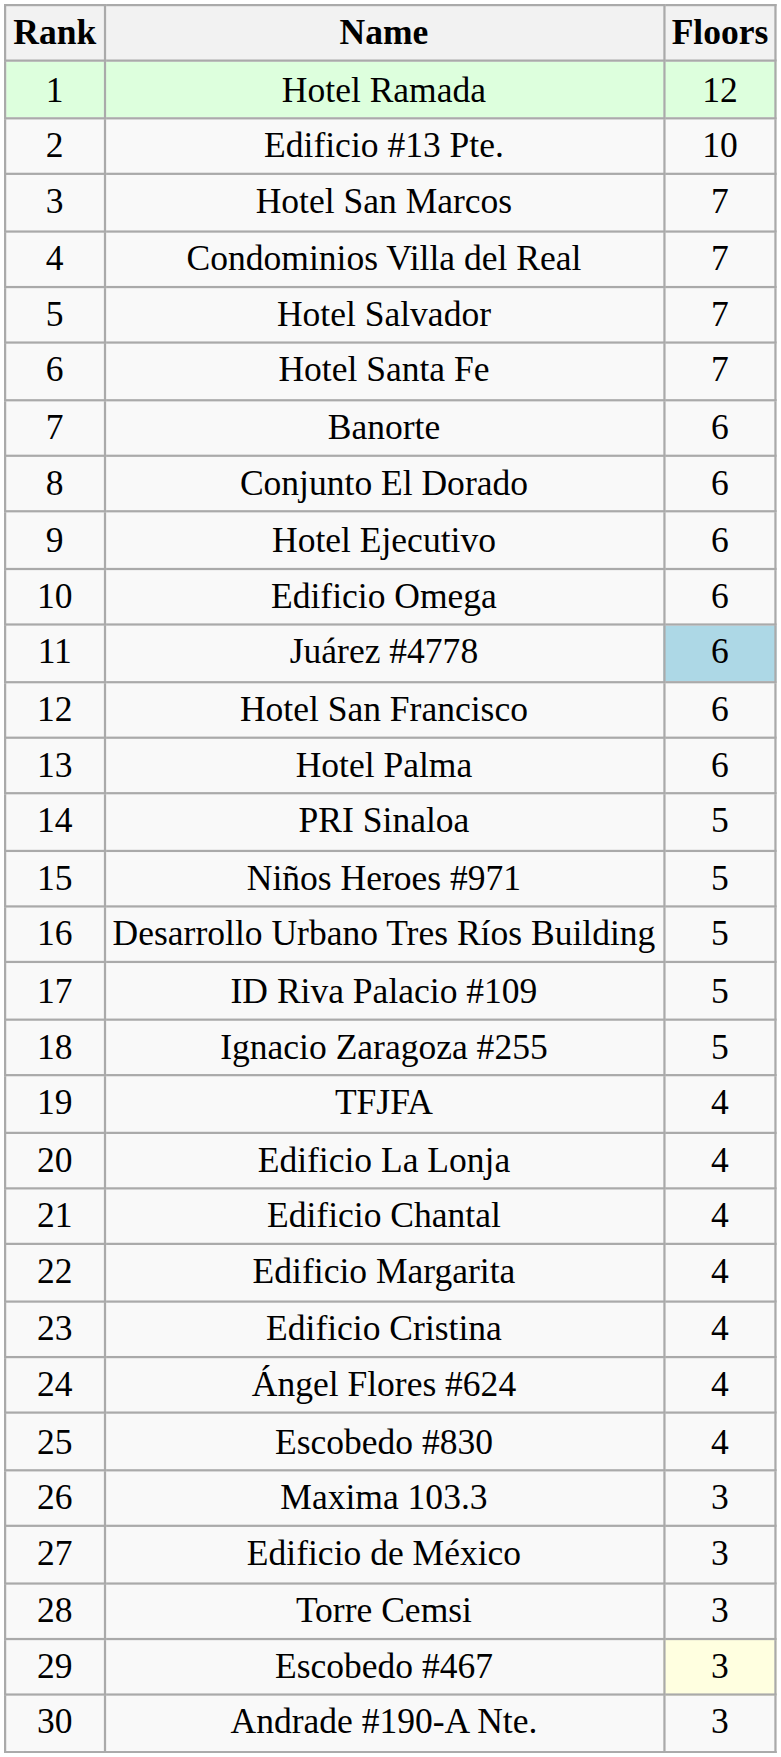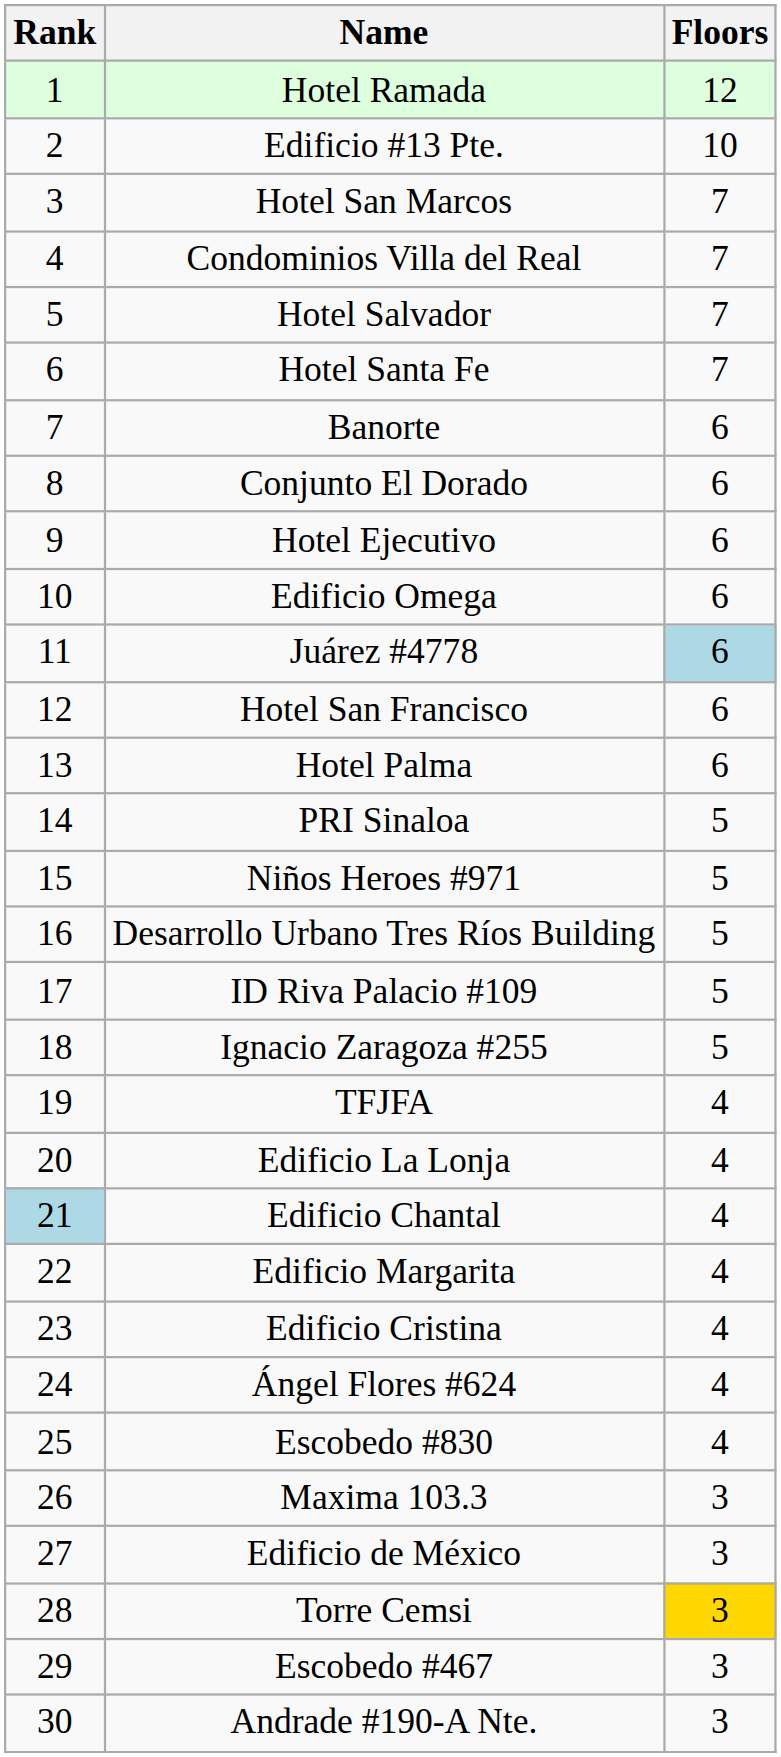(55, 1215) no background -> (55, 1215) lightblue background
(720, 1609) no background -> (720, 1609) gold background
(720, 1666) lightyellow background -> (720, 1666) no background
